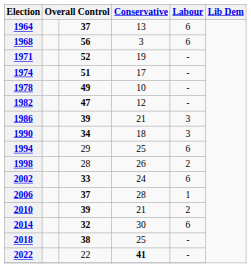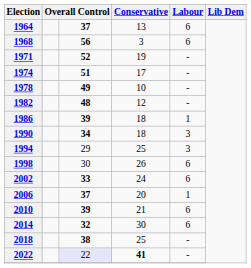(85, 103) 47 -> (85, 103) 48
(141, 118) 21 -> (141, 118) 18
(188, 118) 3 -> (188, 118) 1
(188, 149) 6 -> (188, 149) 3
(85, 164) 28 -> (85, 164) 30
(188, 164) 2 -> (188, 164) 6
(141, 194) 28 -> (141, 194) 20
(188, 210) 2 -> (188, 210) 6
(85, 255) no background -> (85, 255) lavender background
